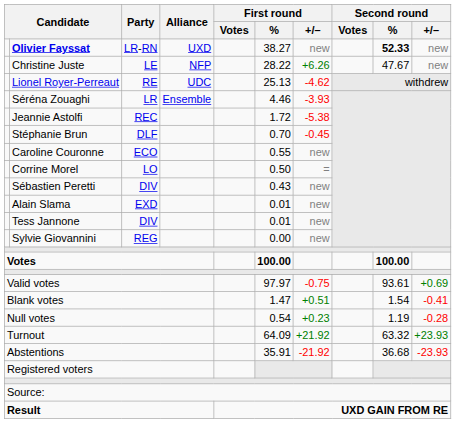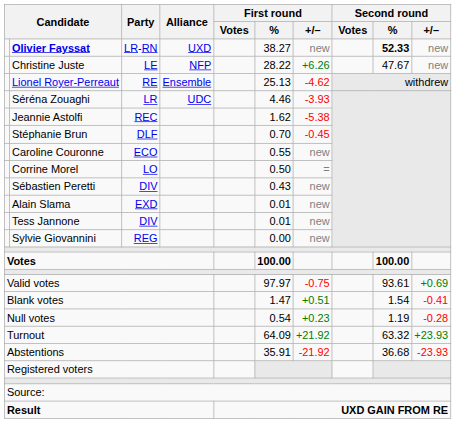(199, 83) UDC -> (187, 83) Ensemble
(187, 100) Ensemble -> (199, 100) UDC
(280, 117) 1.72 -> (280, 117) 1.62
